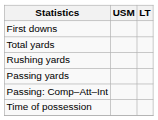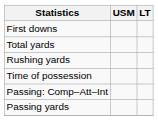rows swapped: (38, 76) <-> (49, 107)
